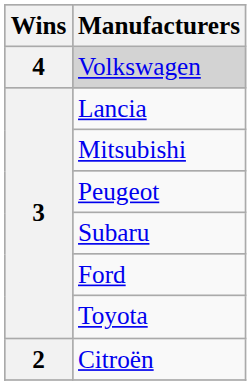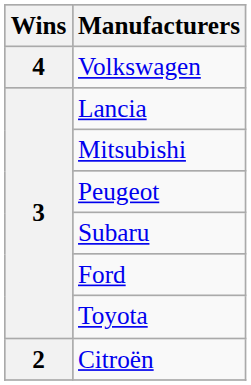(139, 67) lightgrey background -> (139, 67) no background
